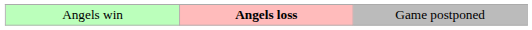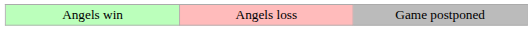(266, 15) bold -> (266, 15) normal
